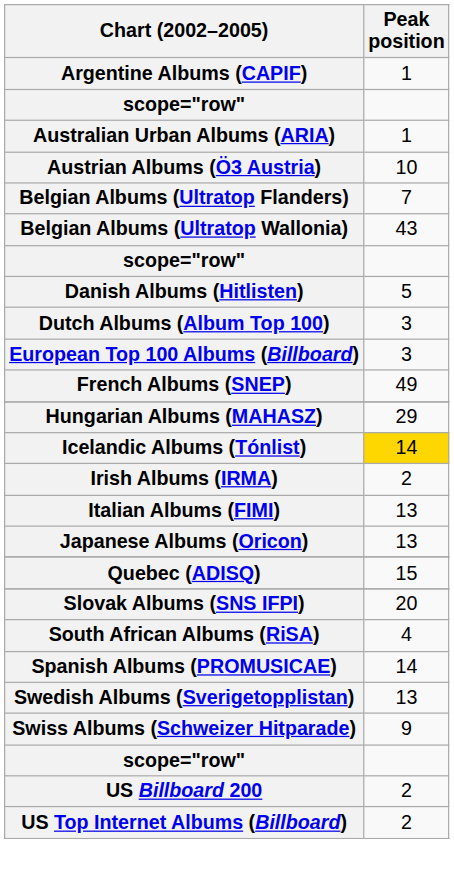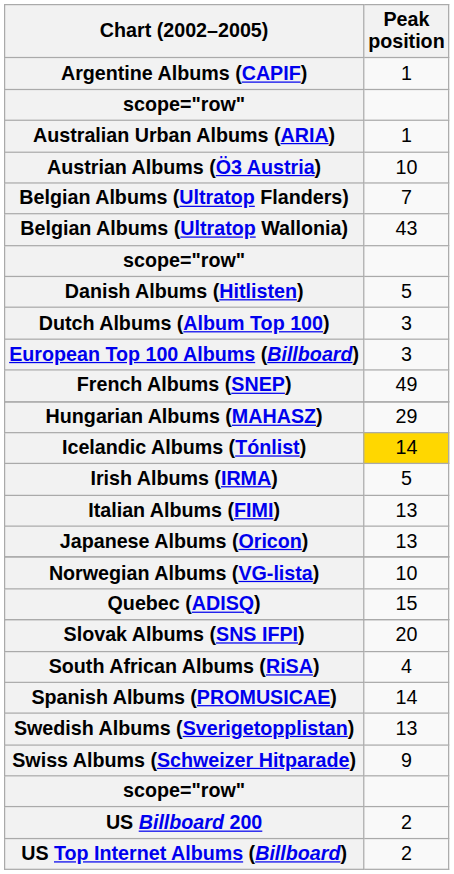(406, 479) 2 -> (406, 479) 5
+ row: (184, 572)
